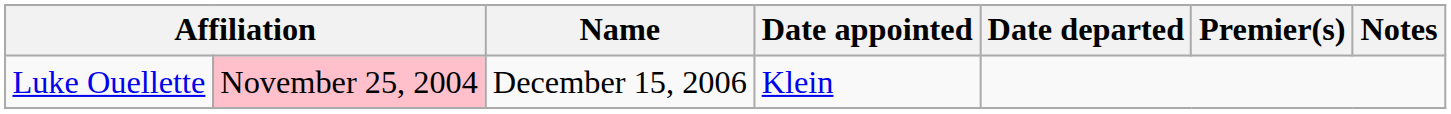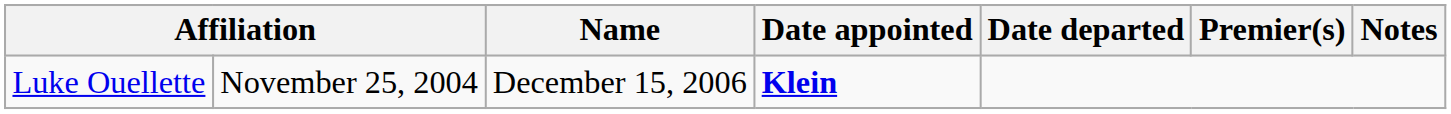(349, 81) pink background -> (349, 81) no background
(798, 81) normal -> (799, 81) bold
